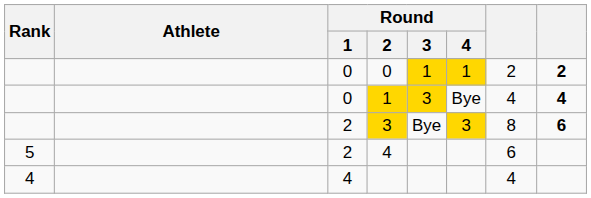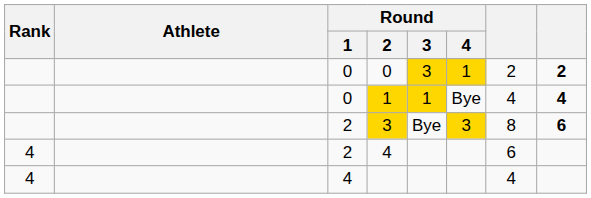(427, 71) 1 -> (427, 71) 3
(427, 98) 3 -> (427, 98) 1
(30, 152) 5 -> (30, 152) 4
